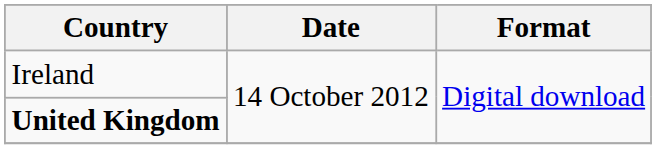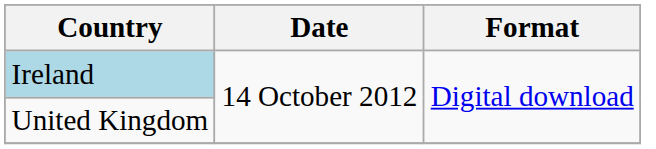(53, 73) no background -> (53, 73) lightblue background
(116, 119) bold -> (110, 119) normal
